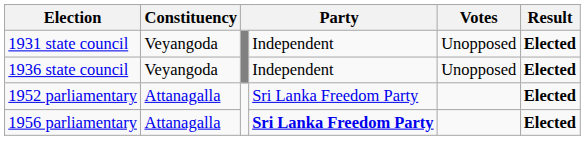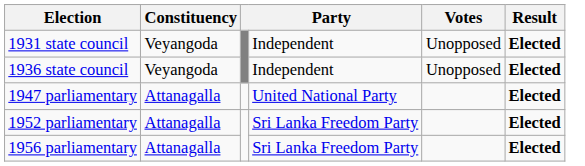+ row: (73, 95)
(343, 122) bold -> (335, 148) normal
